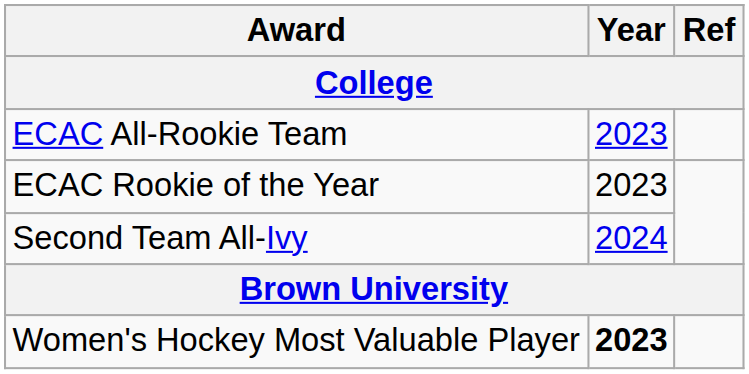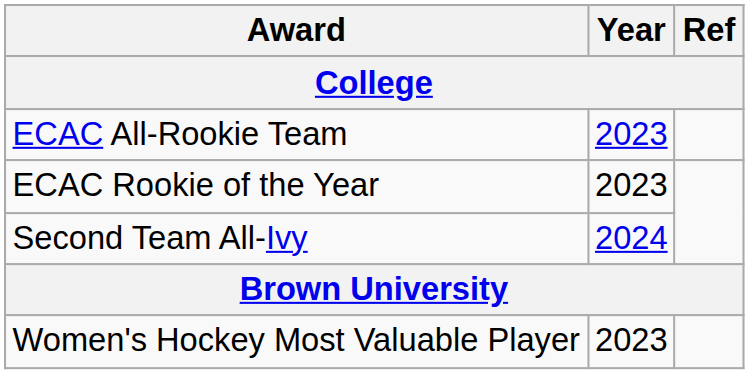(631, 340) bold -> (631, 340) normal
